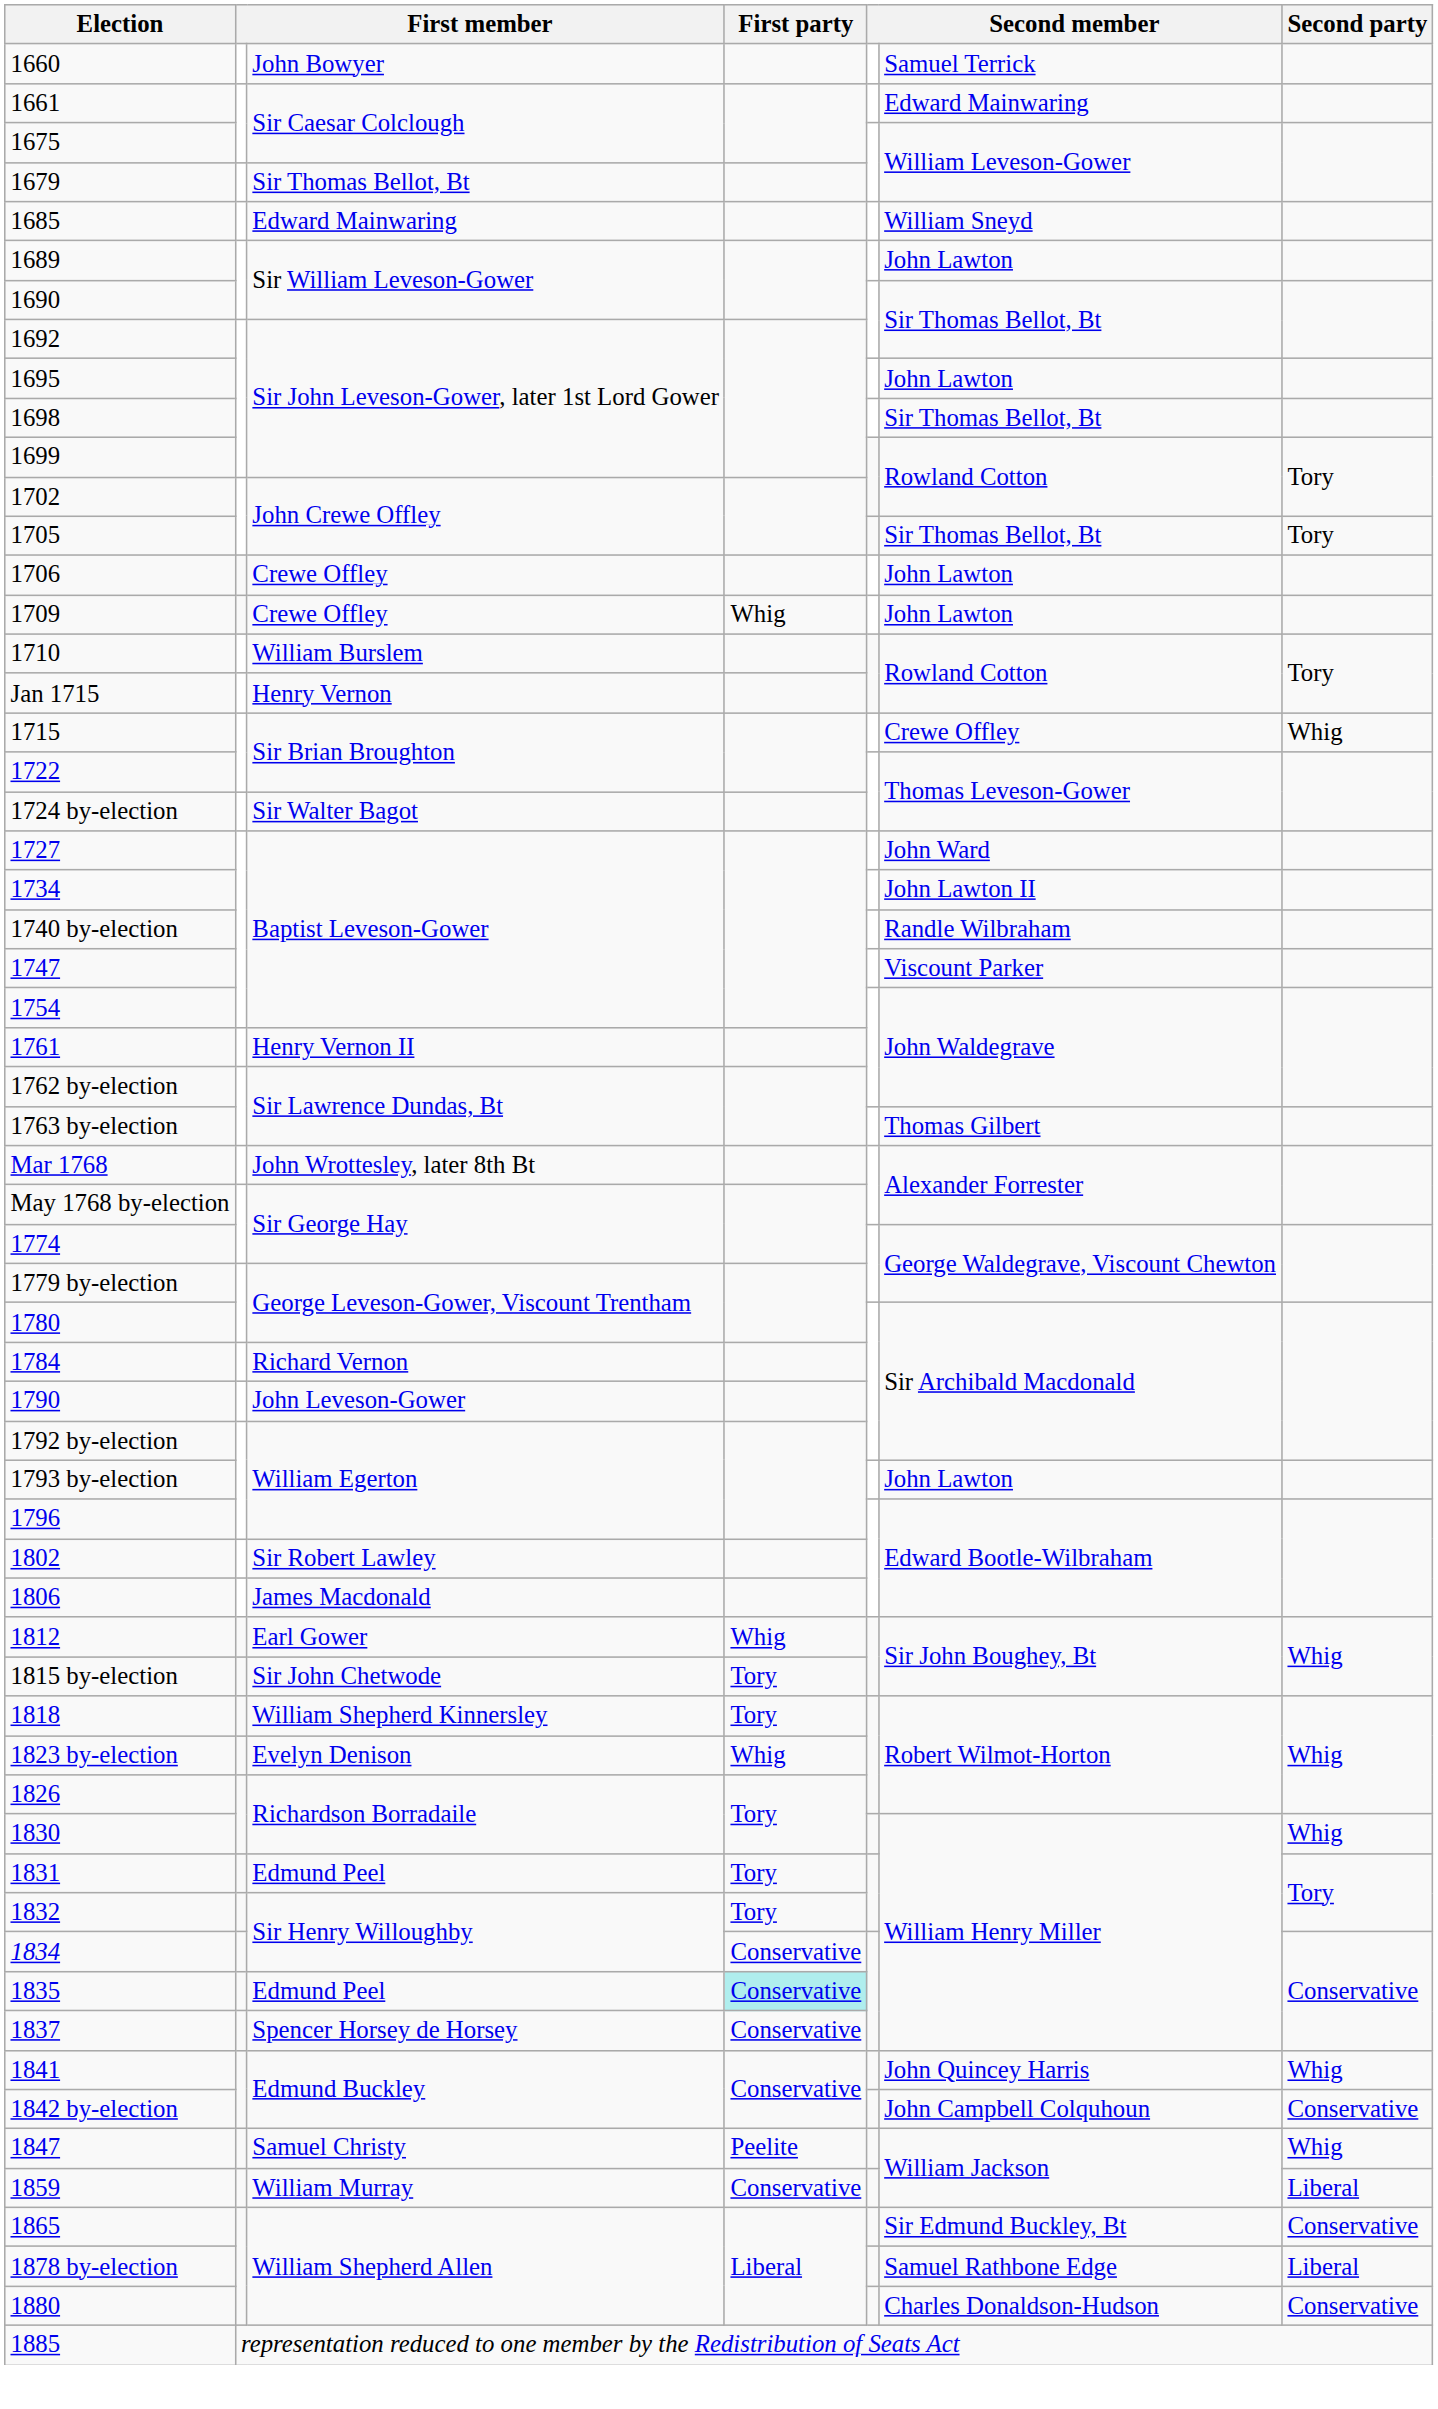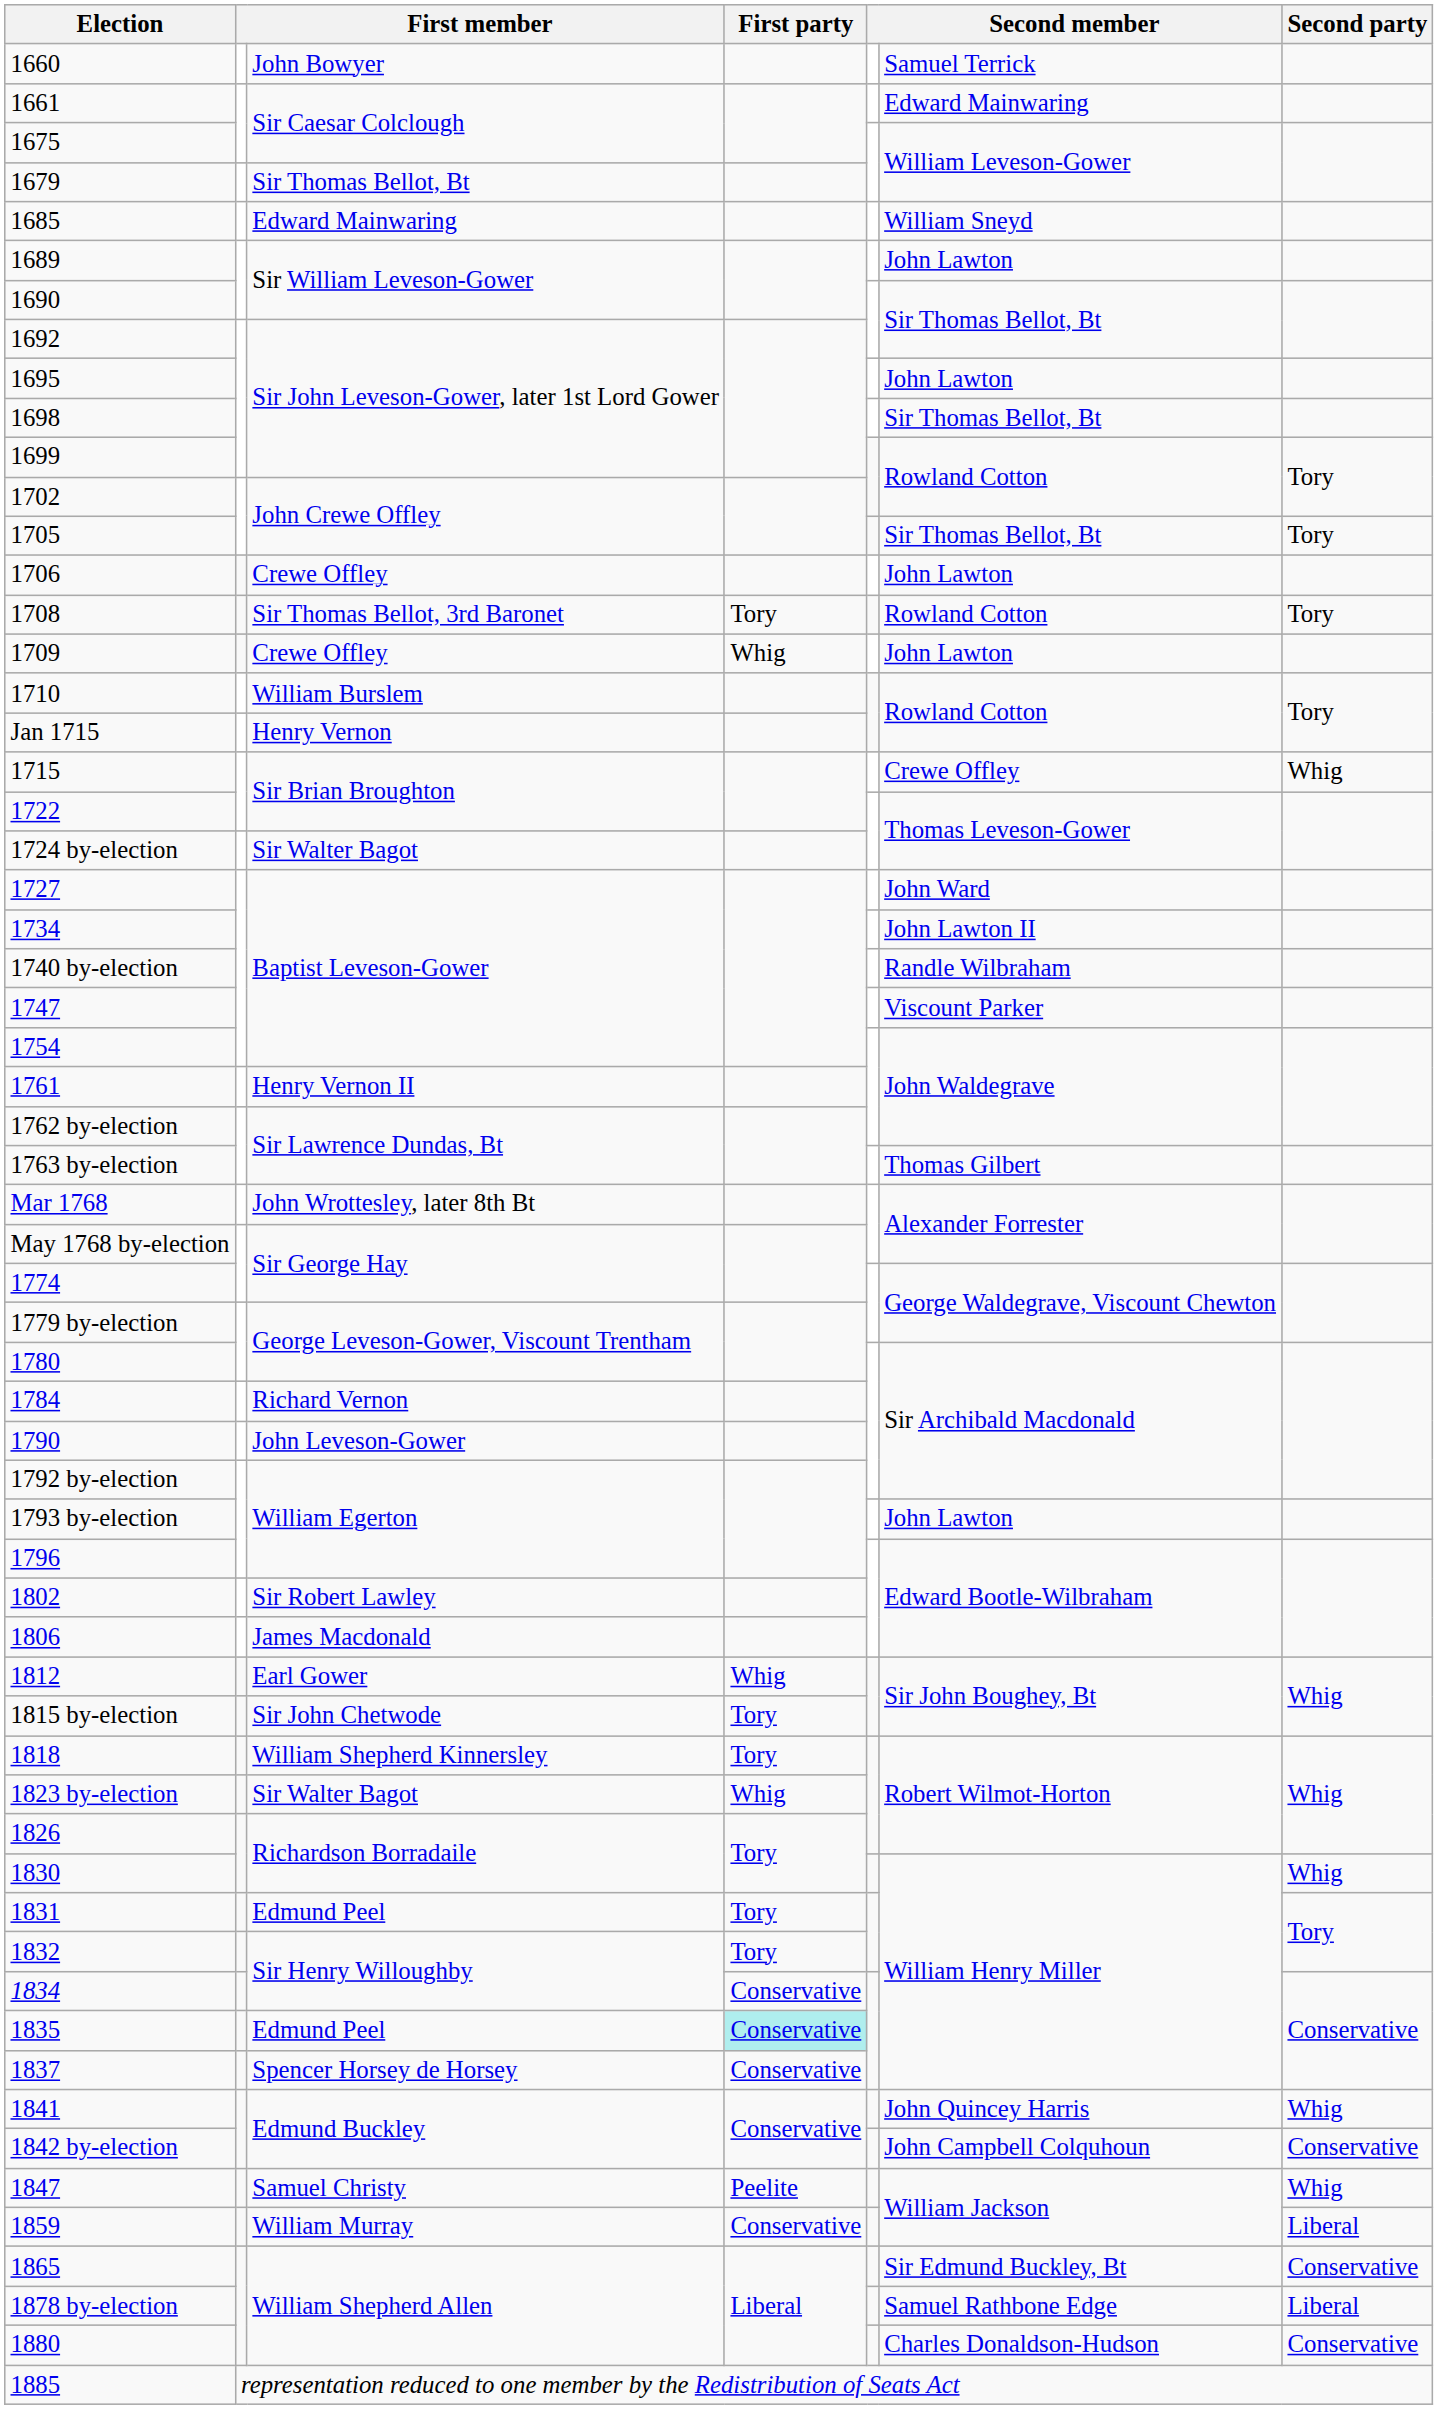+ row: (35, 614)
(332, 1754) Evelyn Denison -> (335, 1794) Sir Walter Bagot
